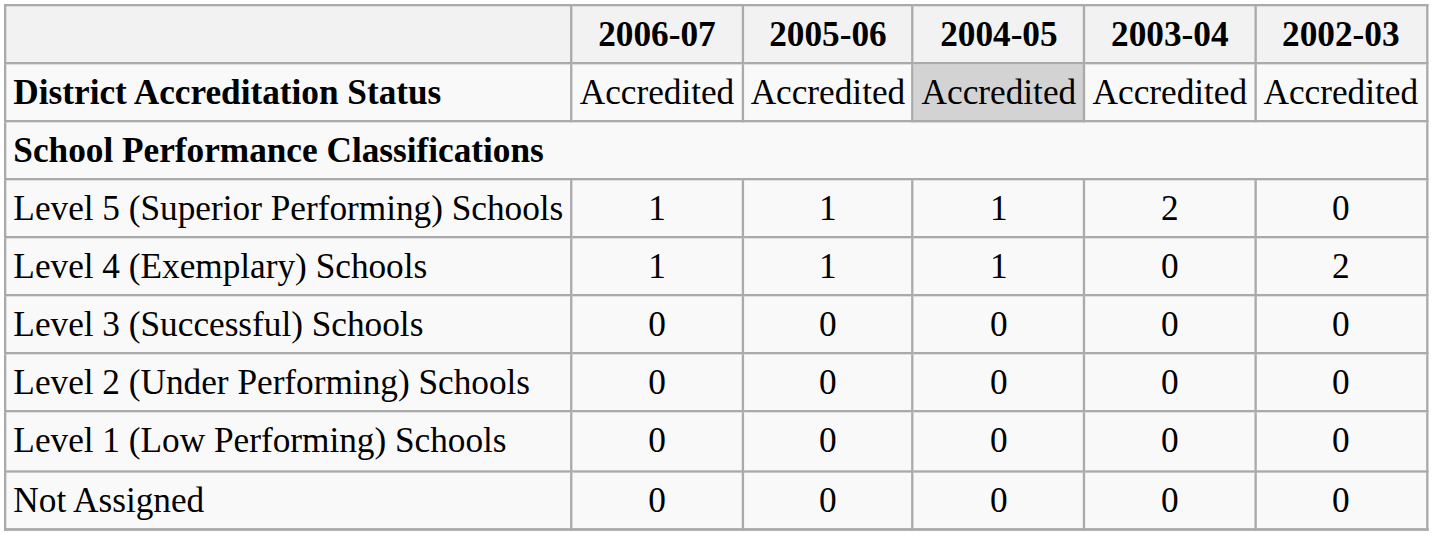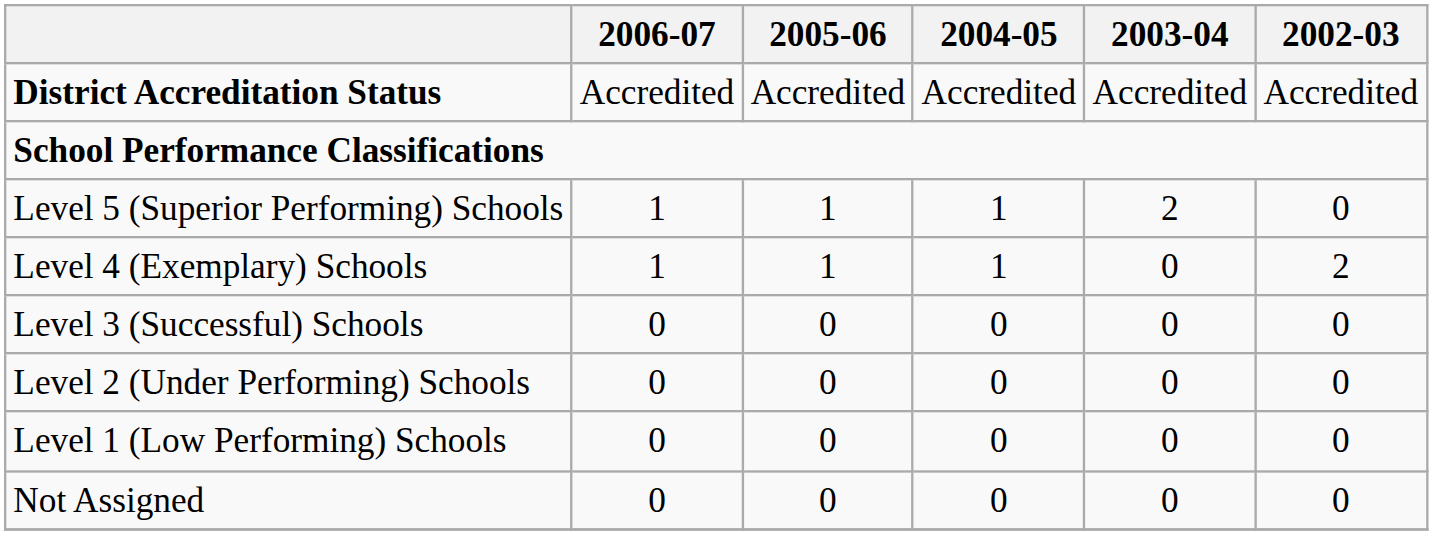(999, 91) lightgrey background -> (999, 91) no background
